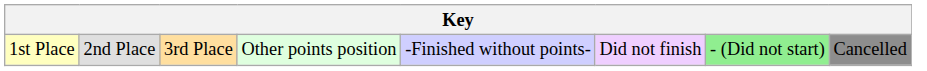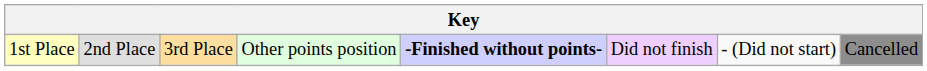(498, 49) normal -> (504, 49) bold
(767, 49) lightgreen background -> (779, 49) no background
